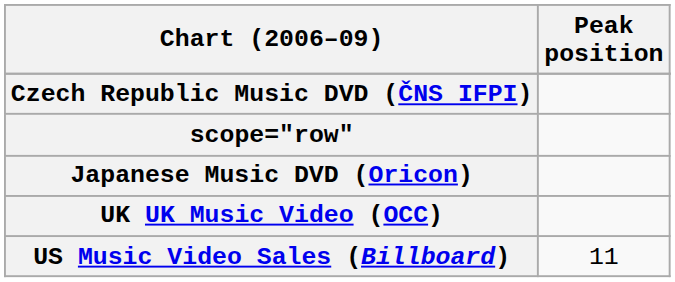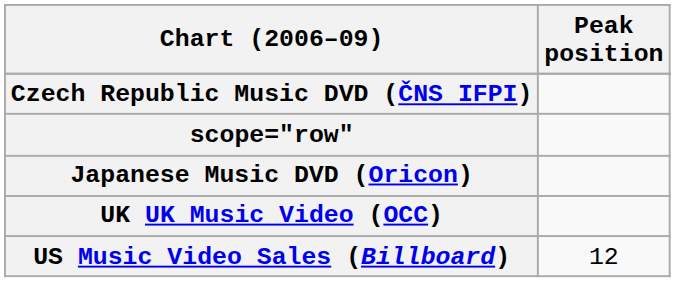(604, 256) 11 -> (604, 256) 12
